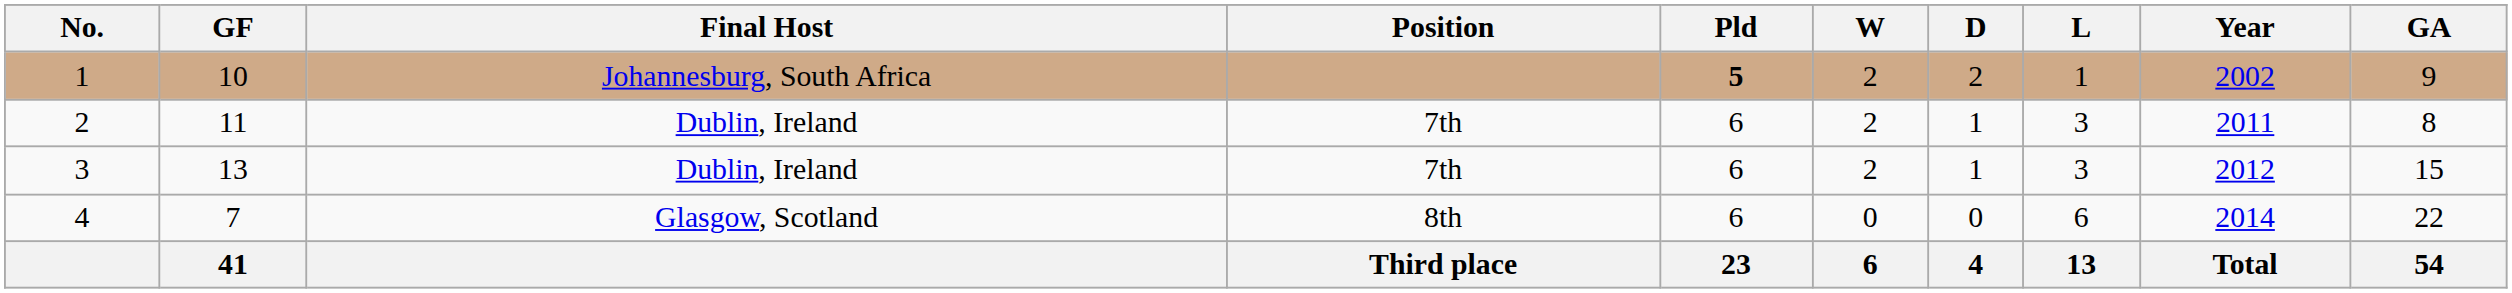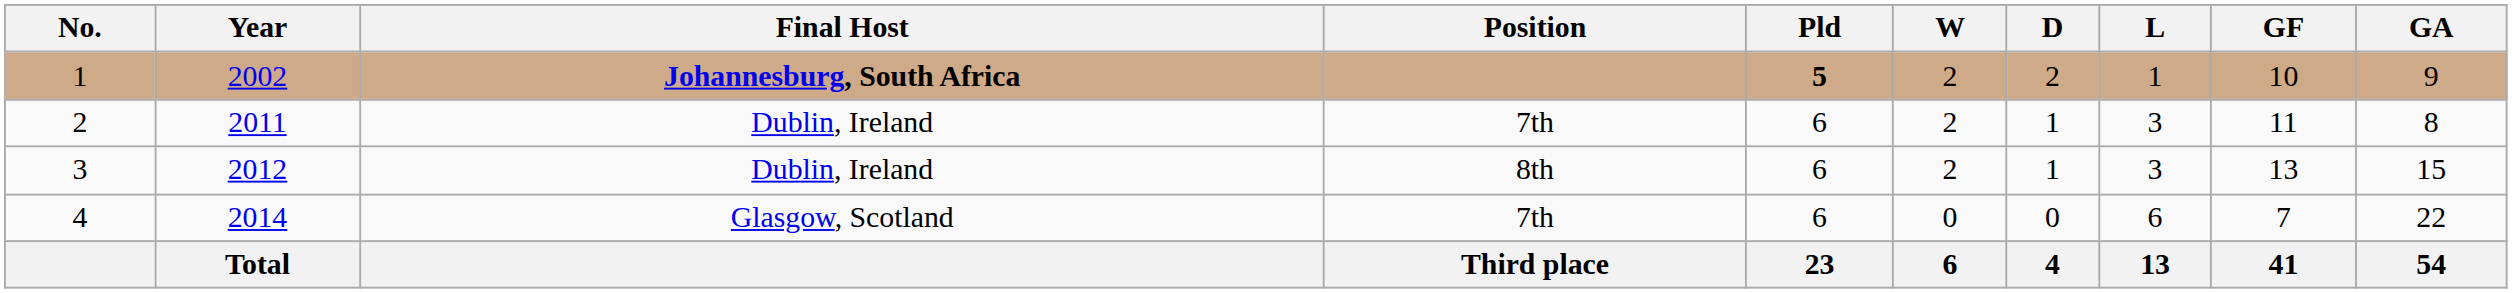columns swapped: (2245, 28) <-> (233, 28)
(767, 75) normal -> (842, 75) bold
(1443, 169) 7th -> (1535, 169) 8th
(1443, 216) 8th -> (1535, 216) 7th
